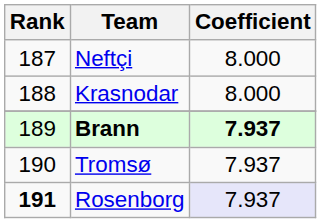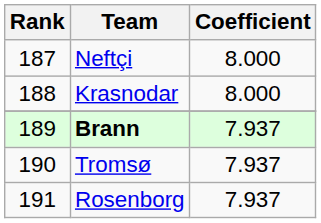(253, 128) bold -> (253, 128) normal
(37, 199) bold -> (37, 199) normal
(253, 199) lavender background -> (253, 199) no background
